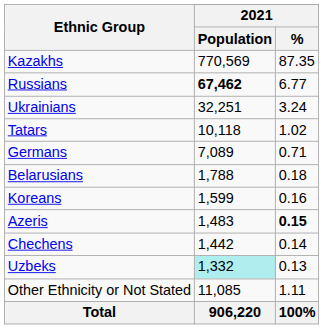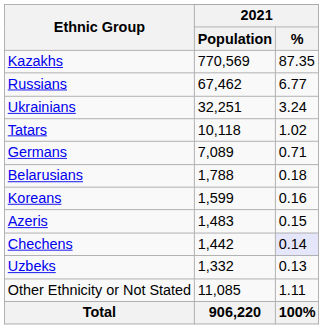(220, 84) bold -> (220, 84) normal
(293, 221) bold -> (293, 221) normal
(293, 244) no background -> (293, 244) lavender background
(216, 267) paleturquoise background -> (216, 267) no background
